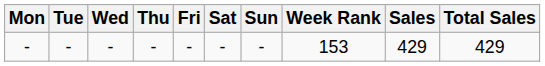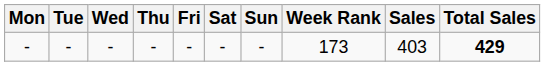(334, 46) 153 -> (334, 46) 173
(412, 46) 429 -> (412, 46) 403
(490, 46) normal -> (490, 46) bold
